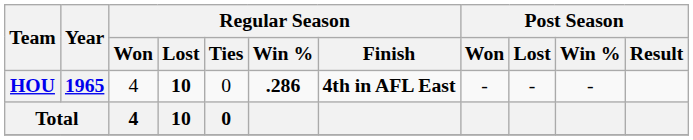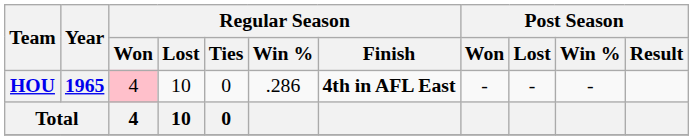(133, 86) no background -> (133, 86) pink background
(181, 86) bold -> (181, 86) normal
(283, 86) bold -> (283, 86) normal
